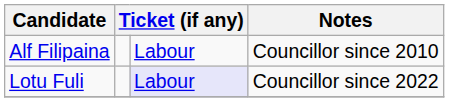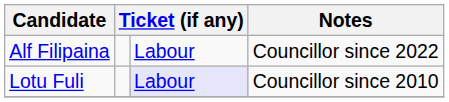(346, 51) Councillor since 2010 -> (346, 51) Councillor since 2022
(346, 82) Councillor since 2022 -> (346, 82) Councillor since 2010
